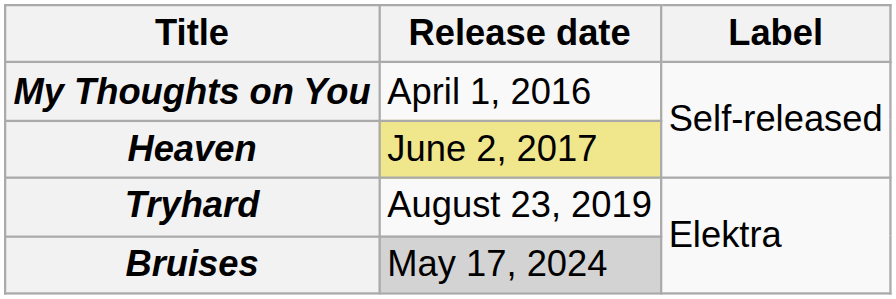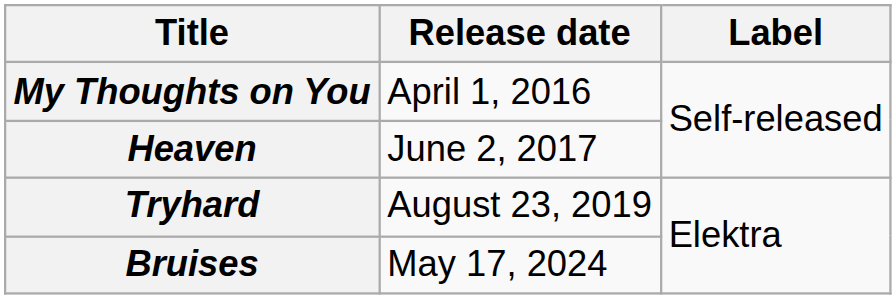(492, 148) khaki background -> (492, 148) no background
(497, 263) lightgrey background -> (497, 263) no background
